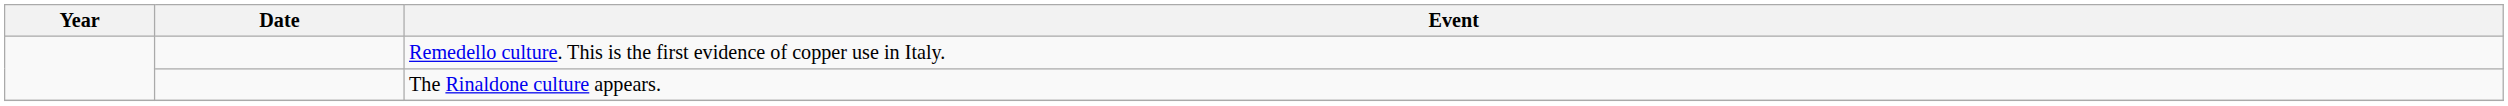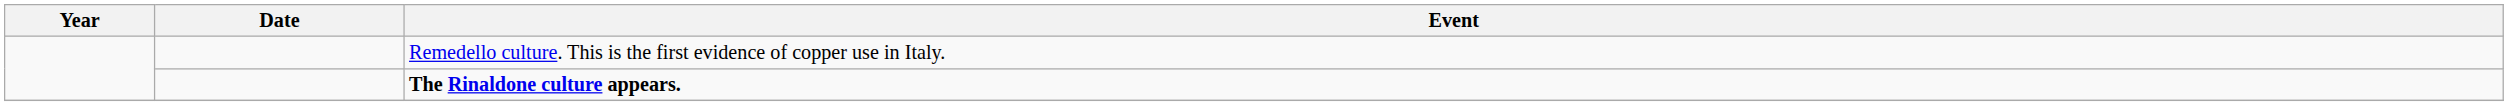(535, 84) normal -> (545, 84) bold
